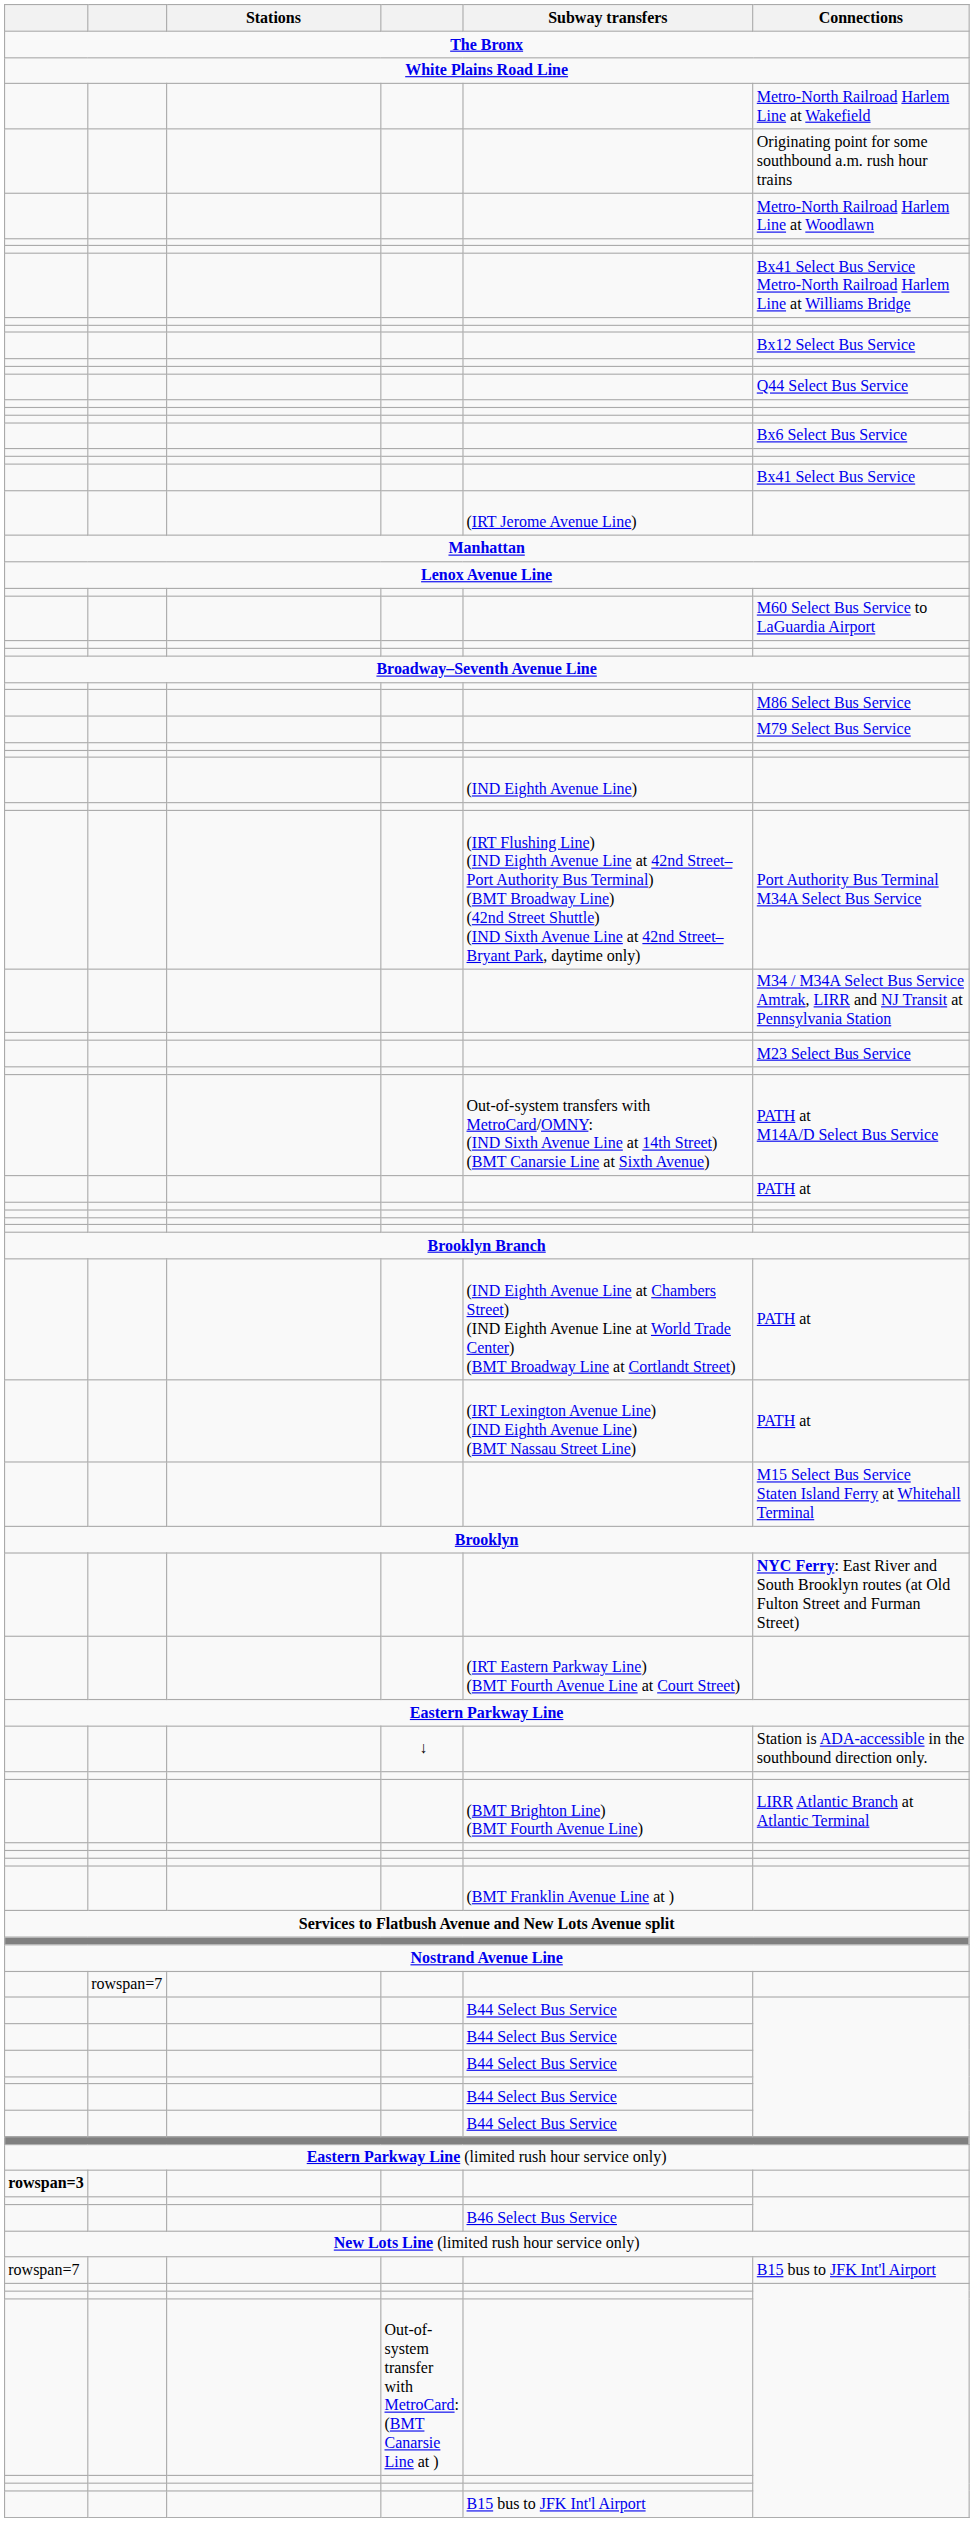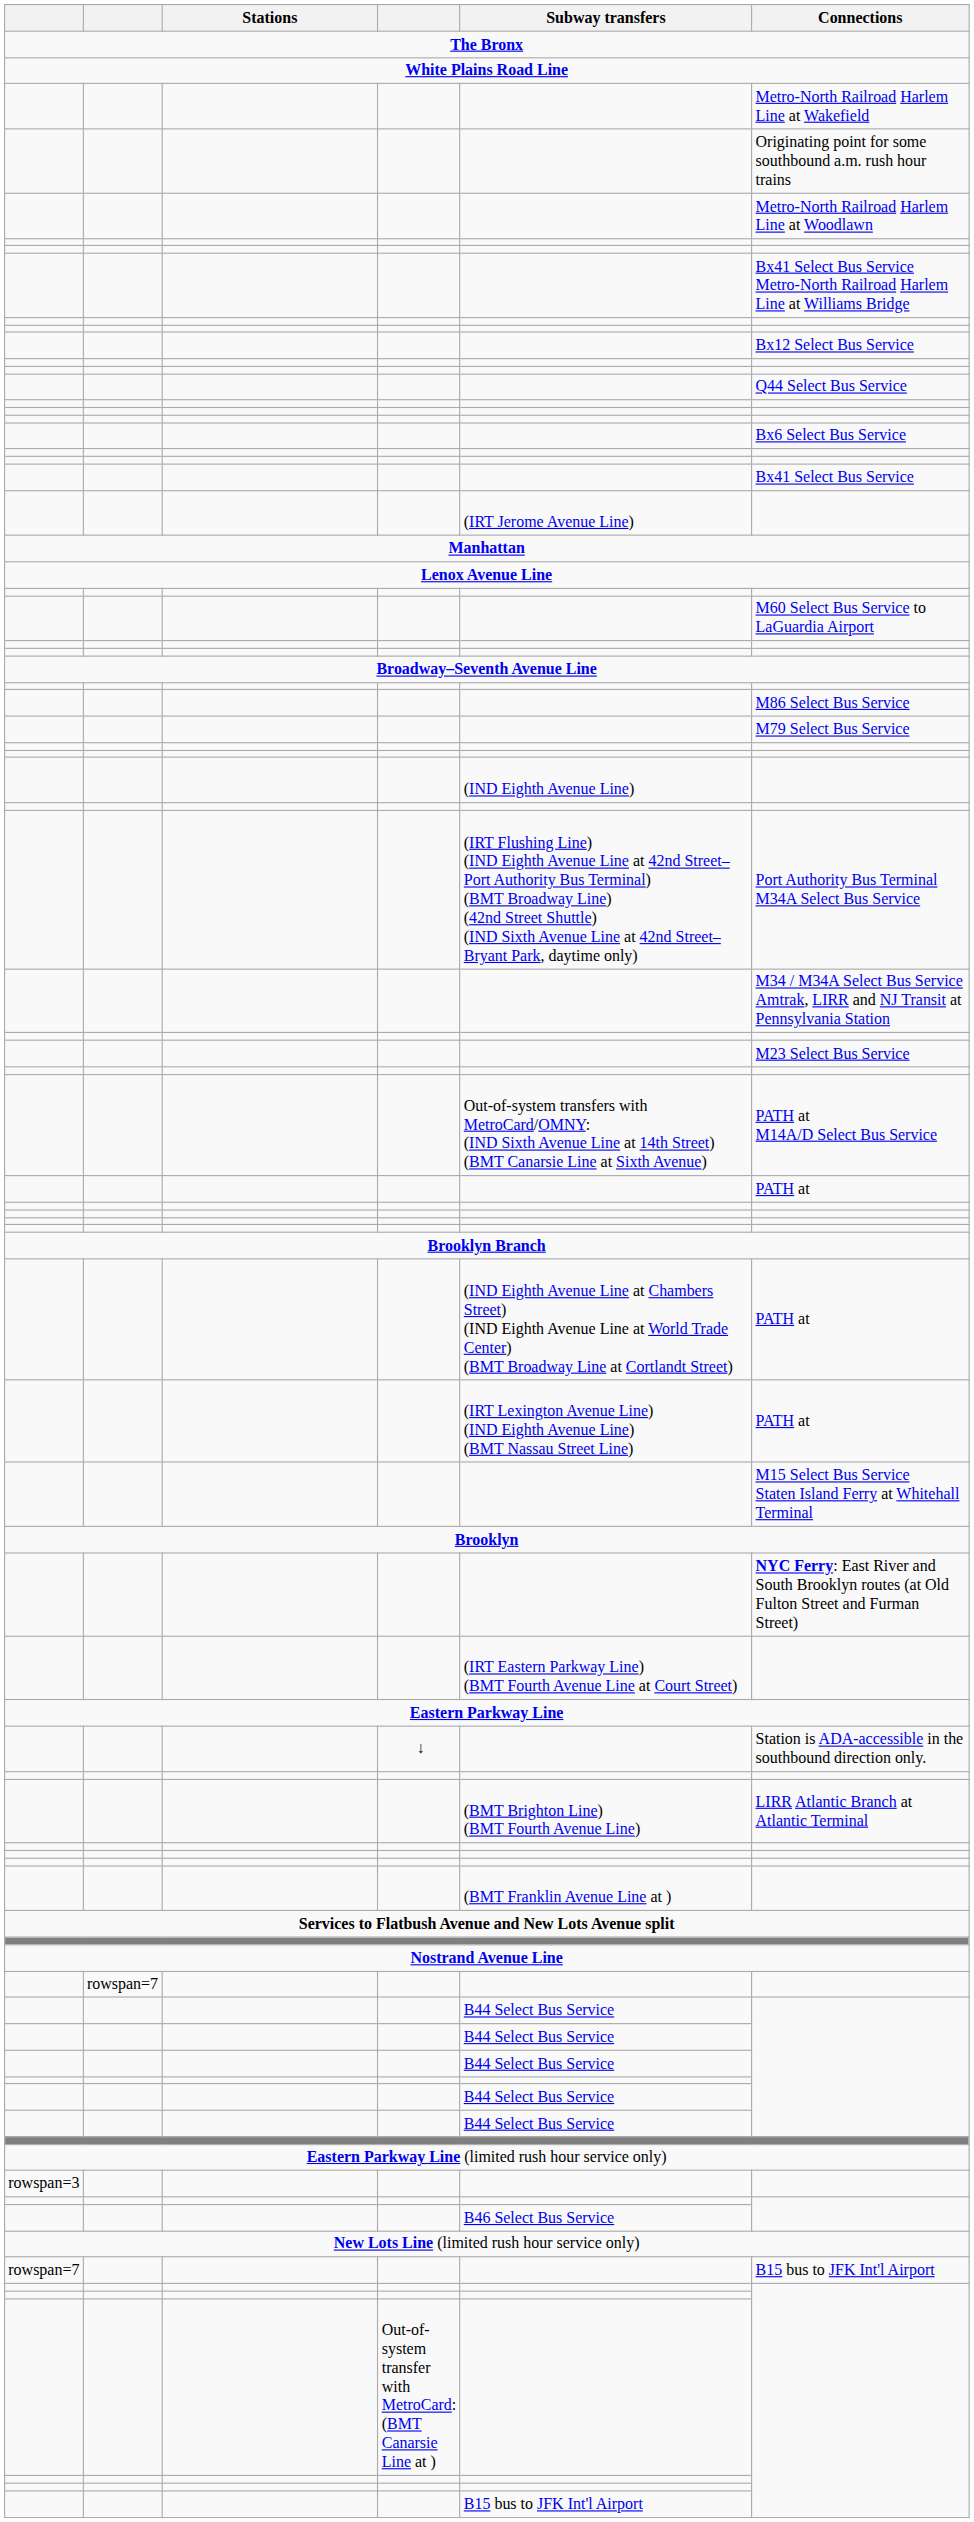(46, 2183) bold -> (44, 2183) normal
